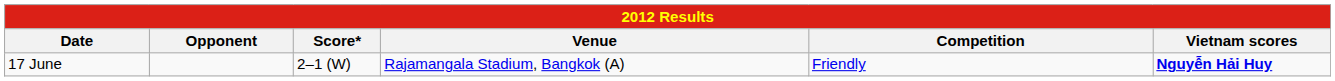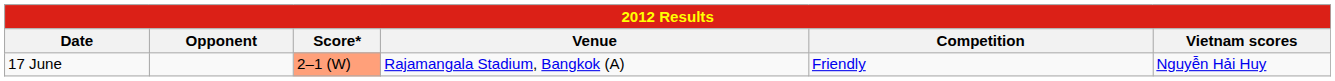(324, 65) no background -> (324, 65) lightsalmon background
(1214, 65) bold -> (1211, 65) normal
